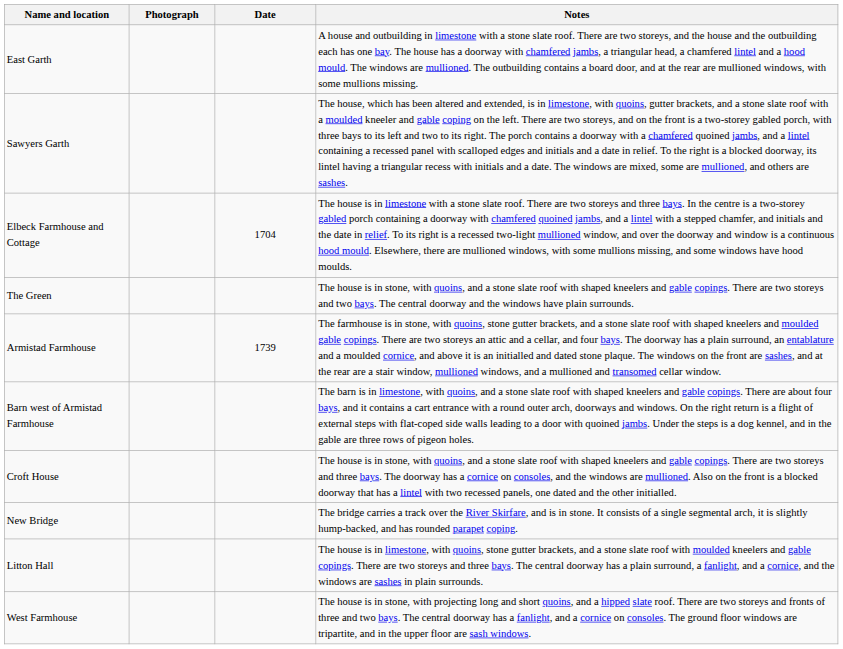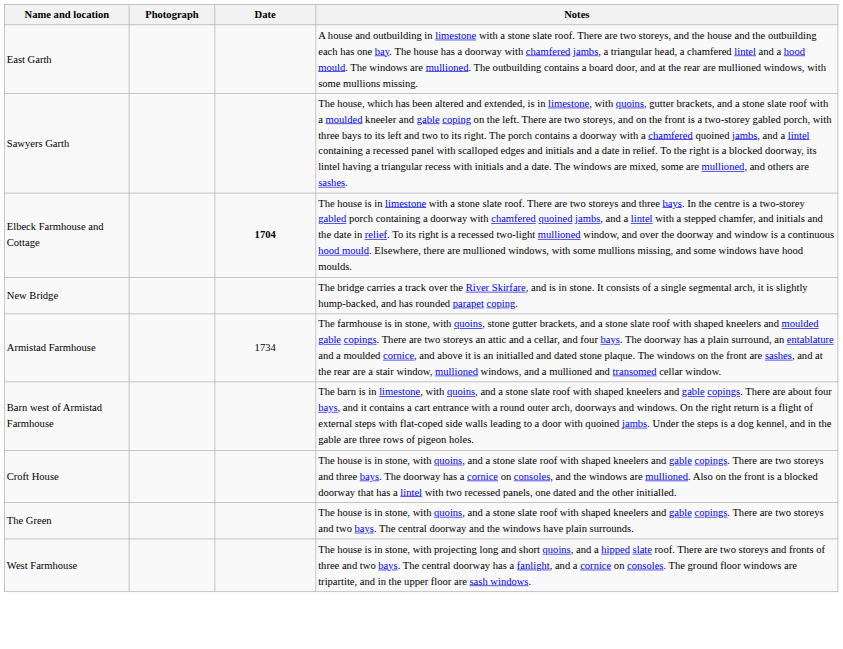(265, 235) normal -> (265, 235) bold
rows swapped: (32, 521) <-> (29, 295)
(265, 348) 1739 -> (265, 348) 1734
- row: (30, 565)
